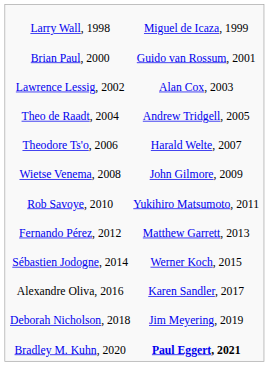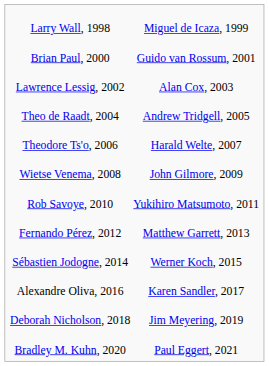(196, 350) bold -> (196, 350) normal
